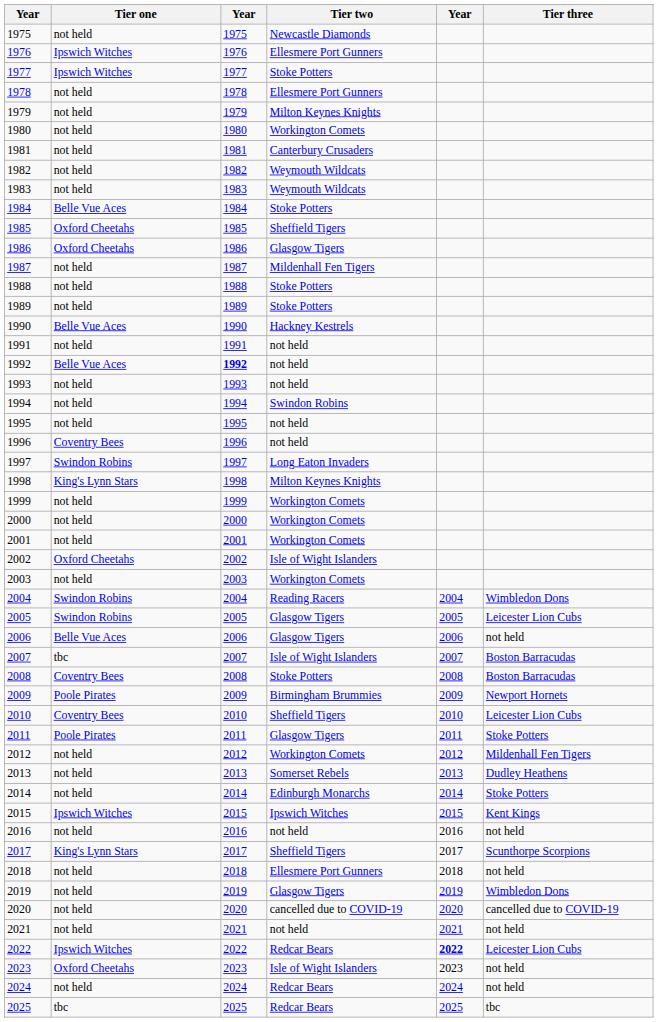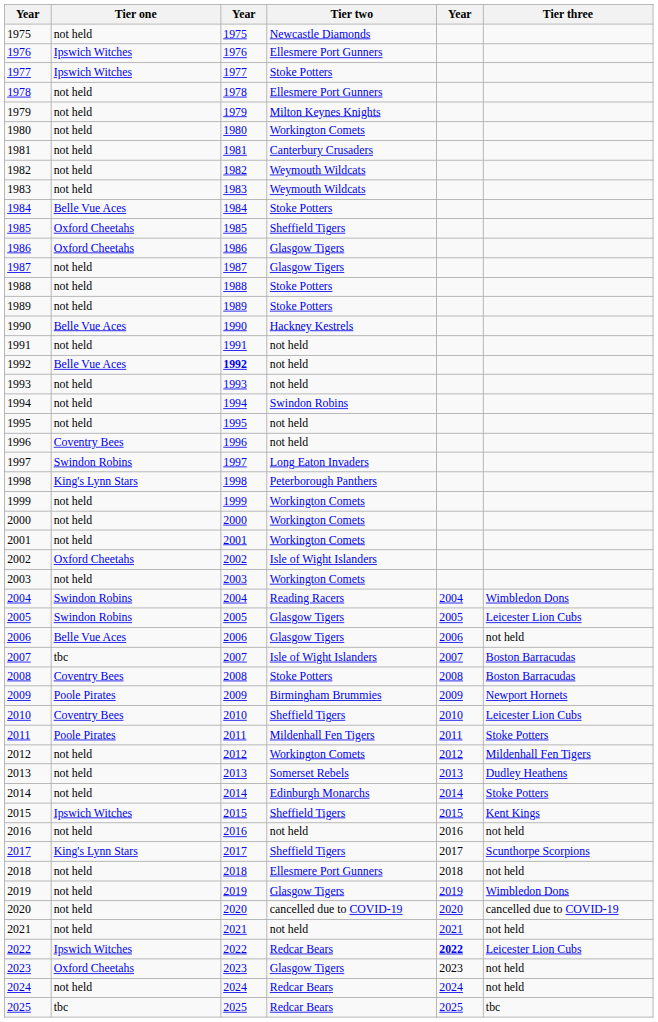(322, 267) Mildenhall Fen Tigers -> (307, 267) Glasgow Tigers
(325, 482) Milton Keynes Knights -> (323, 482) Peterborough Panthers
(307, 735) Glasgow Tigers -> (322, 735) Mildenhall Fen Tigers
(309, 813) Ipswich Witches -> (308, 813) Sheffield Tigers
(323, 968) Isle of Wight Islanders -> (307, 968) Glasgow Tigers
